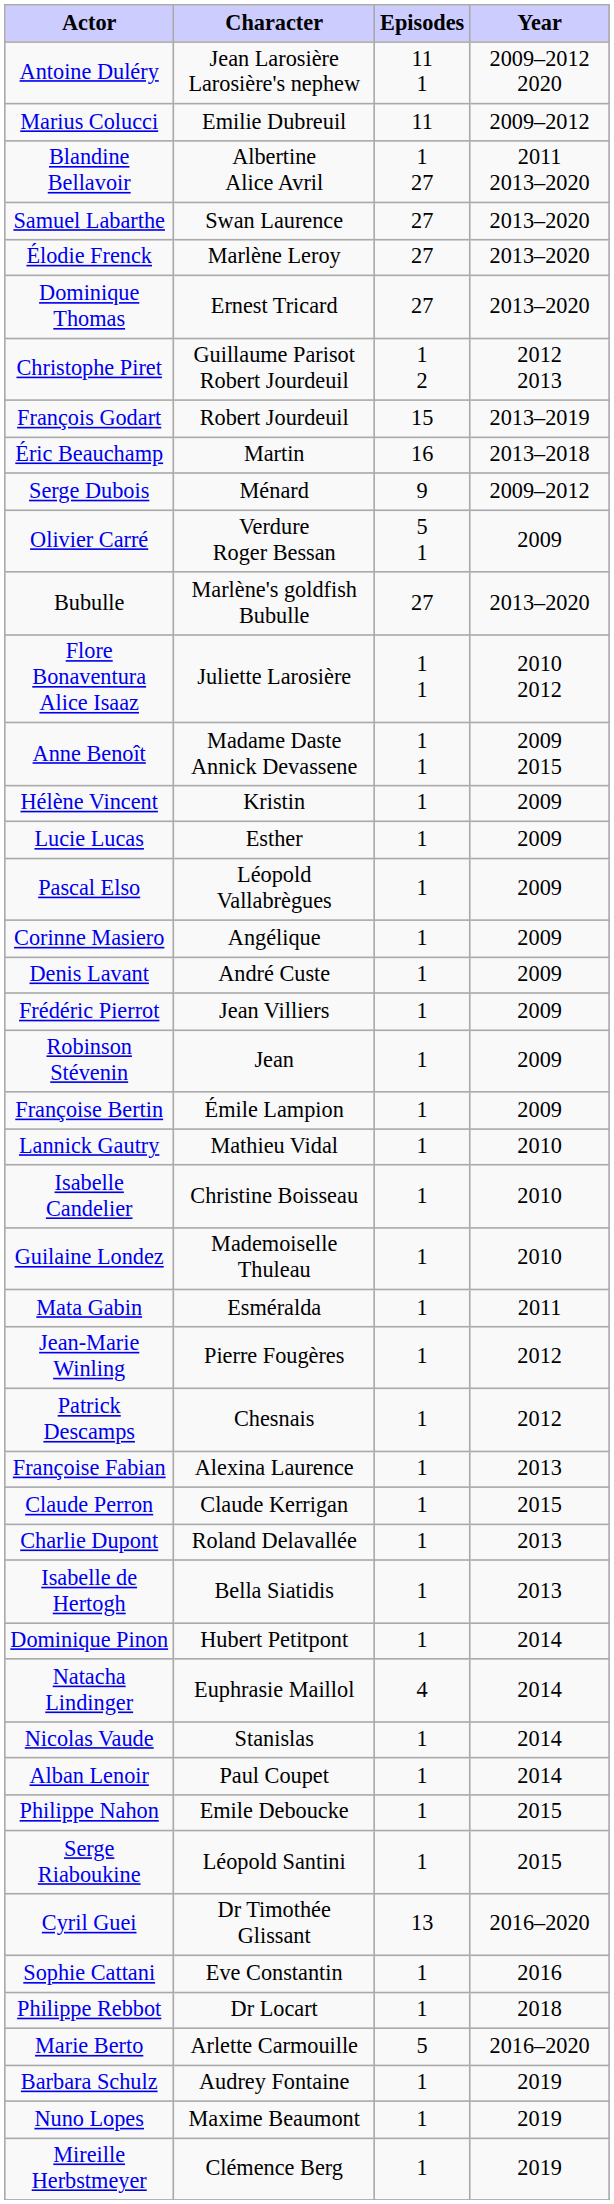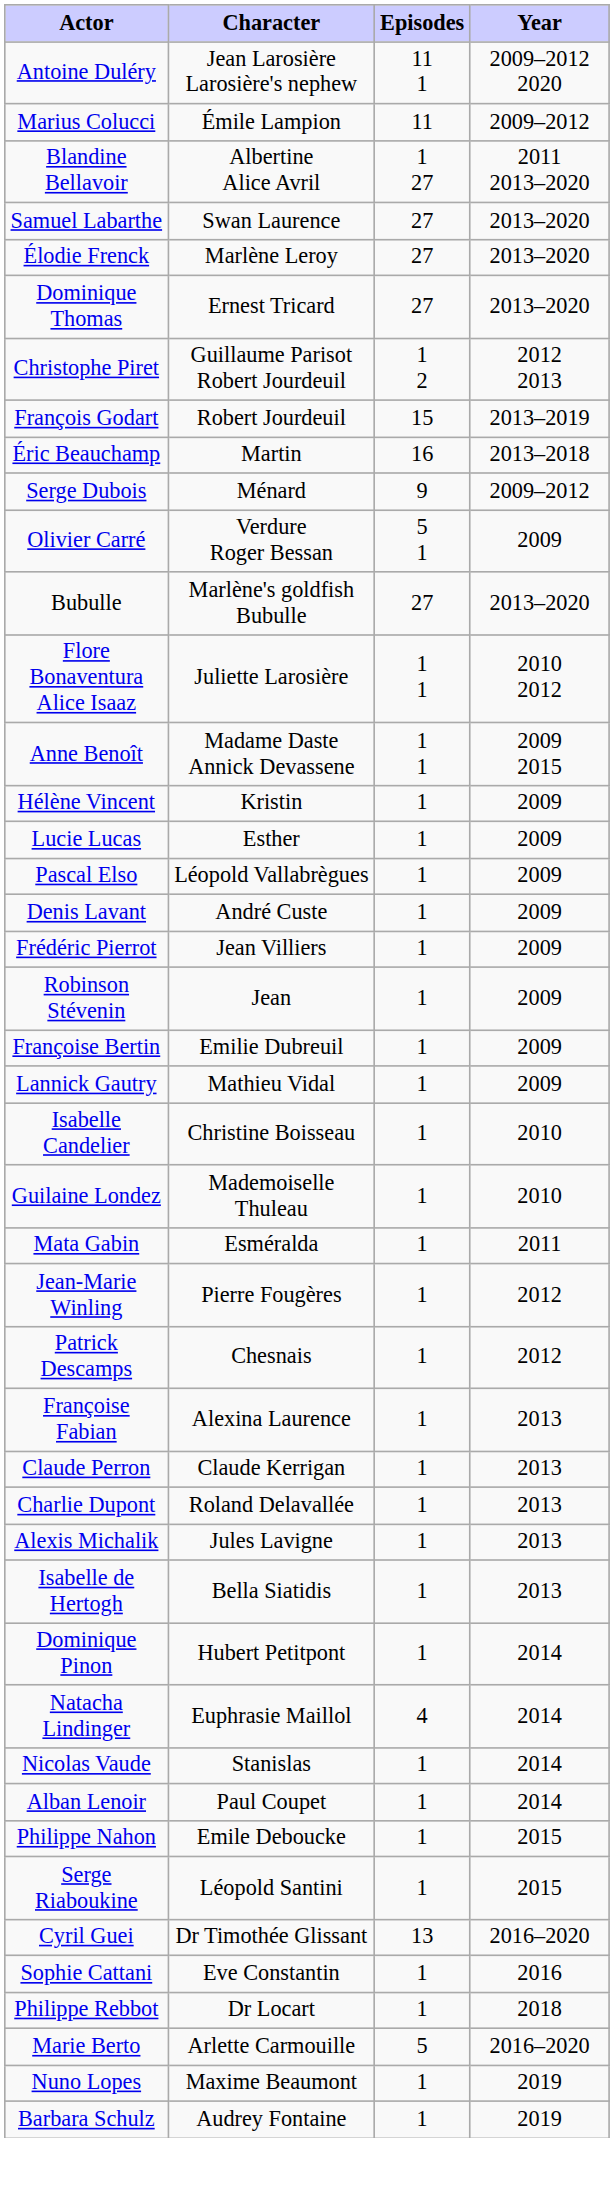(274, 121) Emilie Dubreuil -> (271, 121) Émile Lampion
- row: (89, 937)
(274, 1109) Émile Lampion -> (271, 1047) Emilie Dubreuil
(540, 1145) 2010 -> (540, 1083) 2009
(540, 1504) 2015 -> (540, 1468) 2013
+ row: (86, 1541)
rows swapped: (89, 2082) <-> (89, 2118)
- row: (89, 2168)
